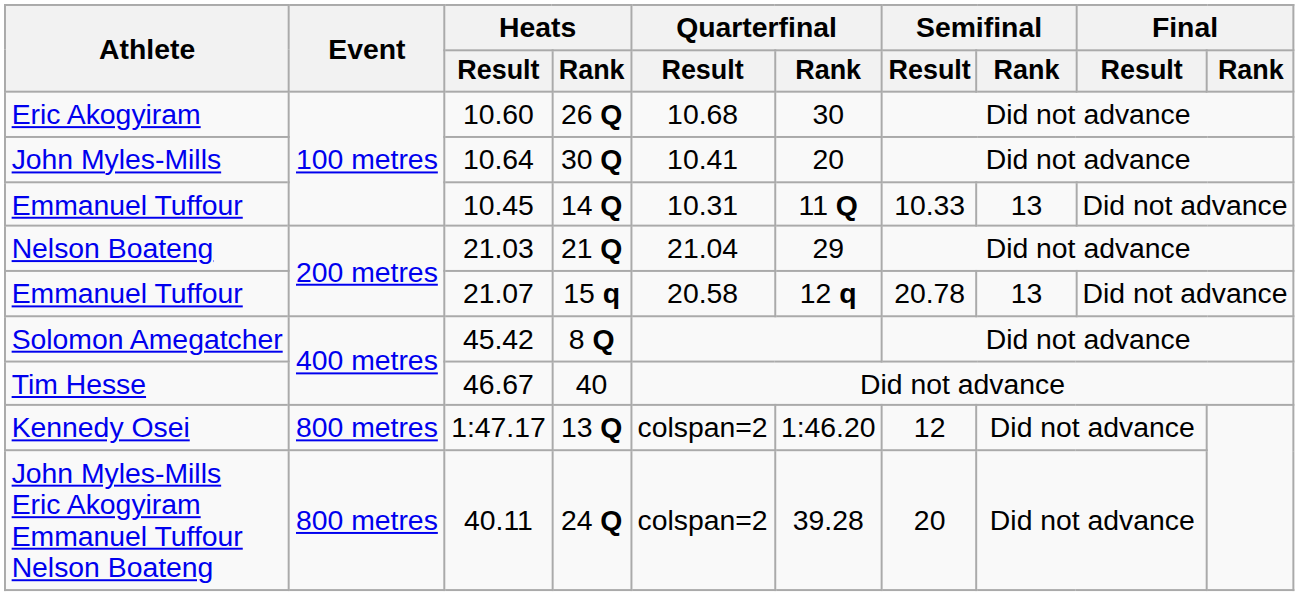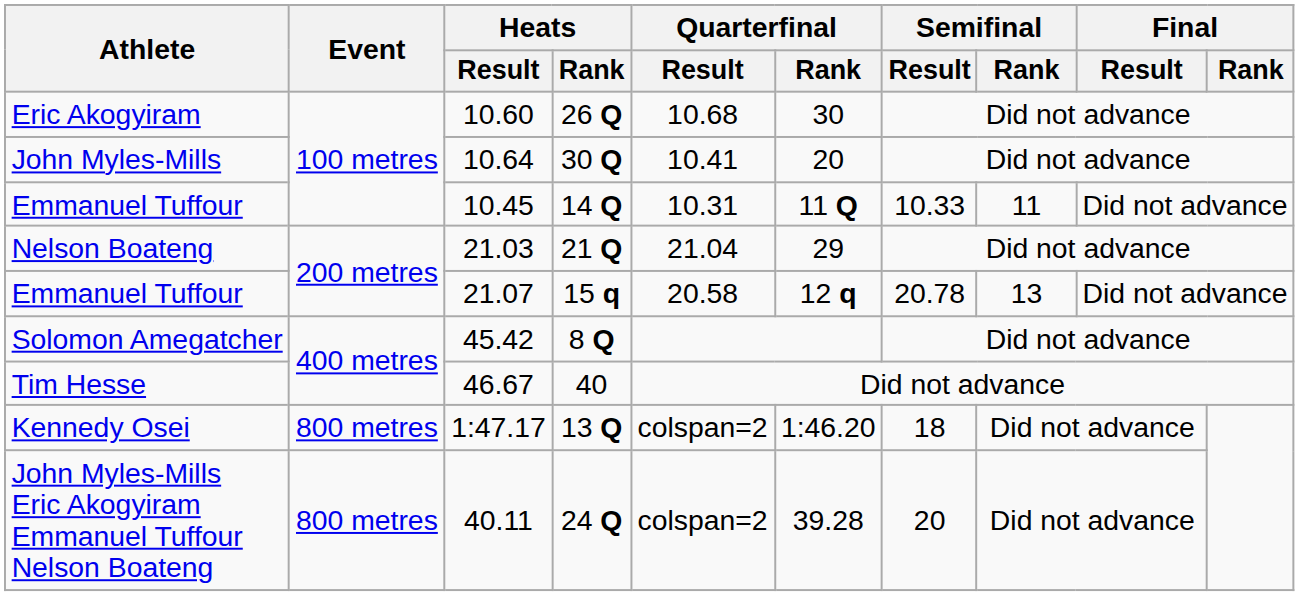(1027, 205) 13 -> (1027, 205) 11
(930, 429) 12 -> (930, 429) 18
